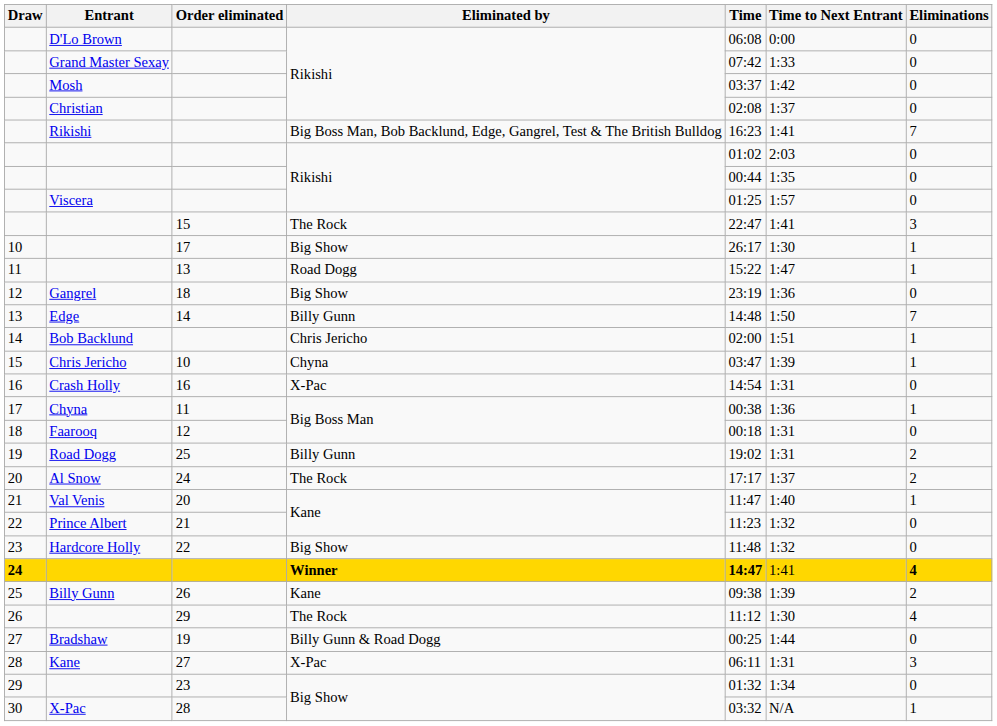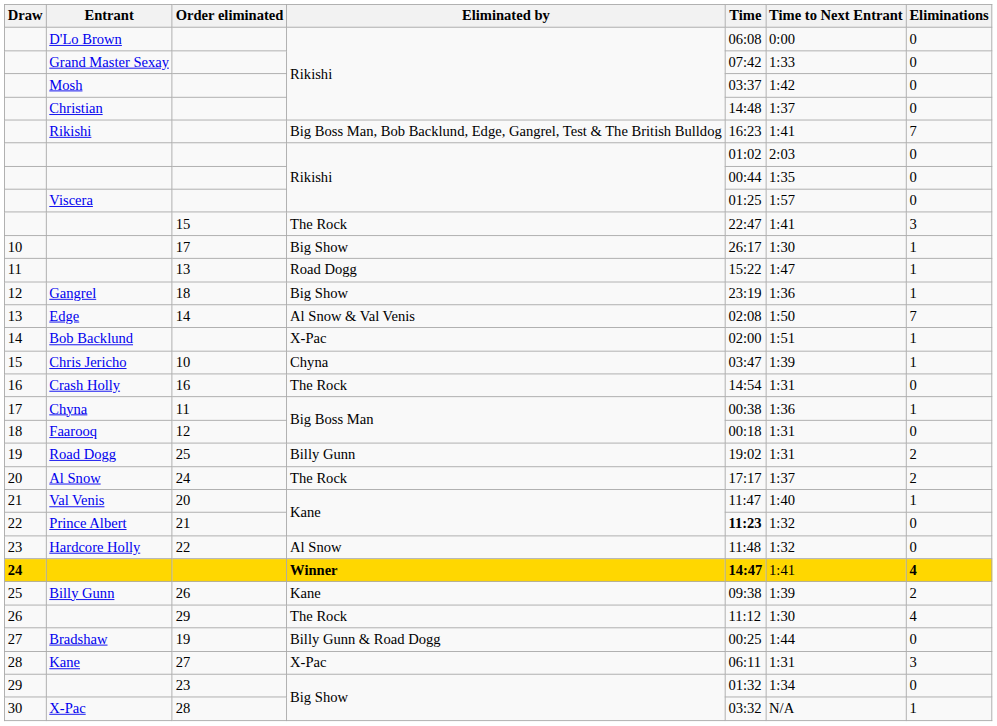(745, 108) 02:08 -> (745, 108) 14:48
(913, 293) 0 -> (913, 293) 1
(323, 316) Billy Gunn -> (353, 316) Al Snow & Val Venis
(745, 316) 14:48 -> (745, 316) 02:08
(329, 339) Chris Jericho -> (308, 339) X-Pac
(308, 385) X-Pac -> (319, 385) The Rock
(745, 524) normal -> (745, 524) bold
(319, 547) Big Show -> (316, 547) Al Snow
